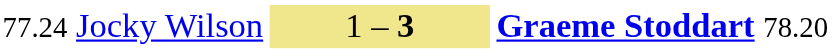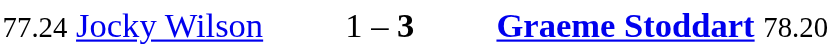(380, 25) khaki background -> (380, 25) no background
